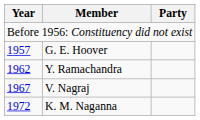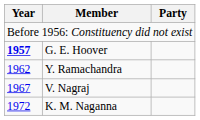(19, 50) normal -> (19, 50) bold
